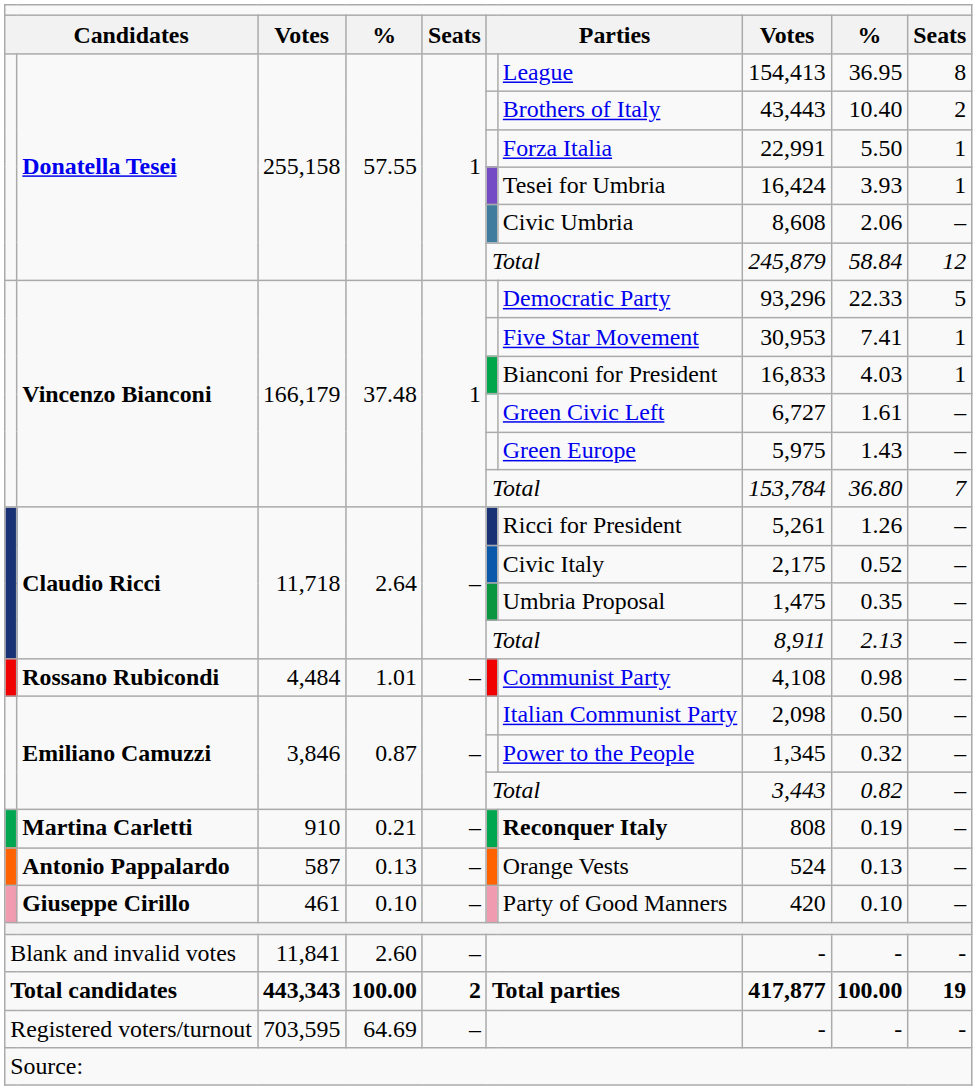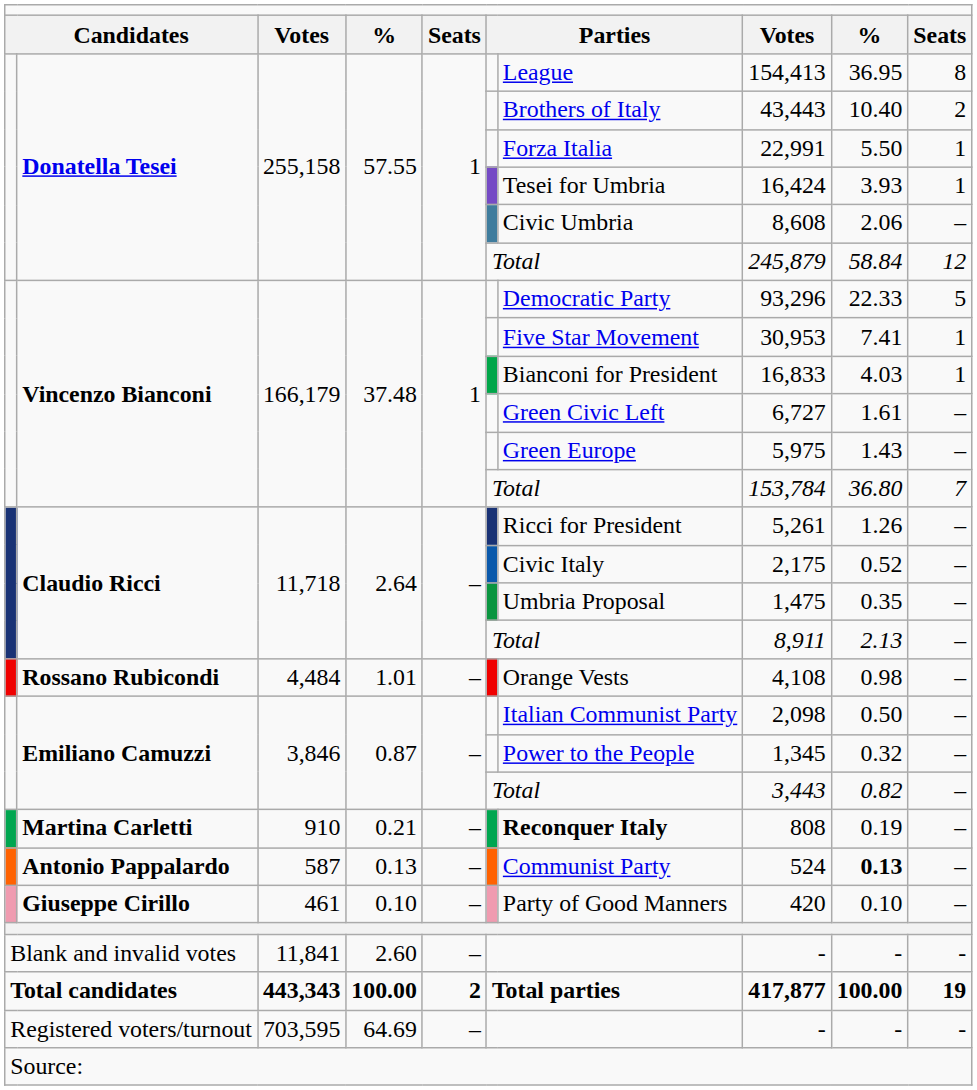(587, 677) Communist Party -> (566, 677) Orange Vests
(566, 866) Orange Vests -> (587, 866) Communist Party
(881, 866) normal -> (881, 866) bold
